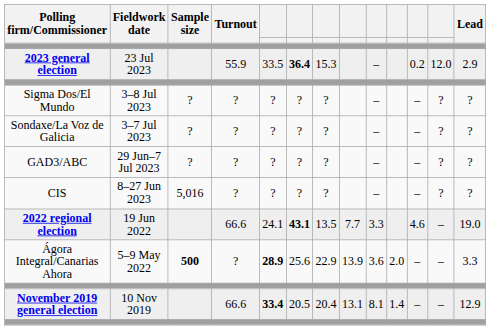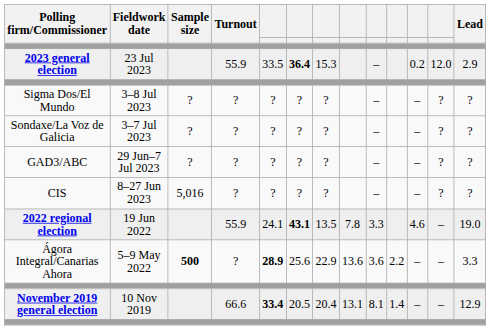(236, 224) 66.6 -> (236, 224) 55.9
(353, 224) 7.7 -> (353, 224) 7.8
(353, 261) 13.9 -> (353, 261) 13.6
(397, 261) 2.0 -> (397, 261) 2.2
